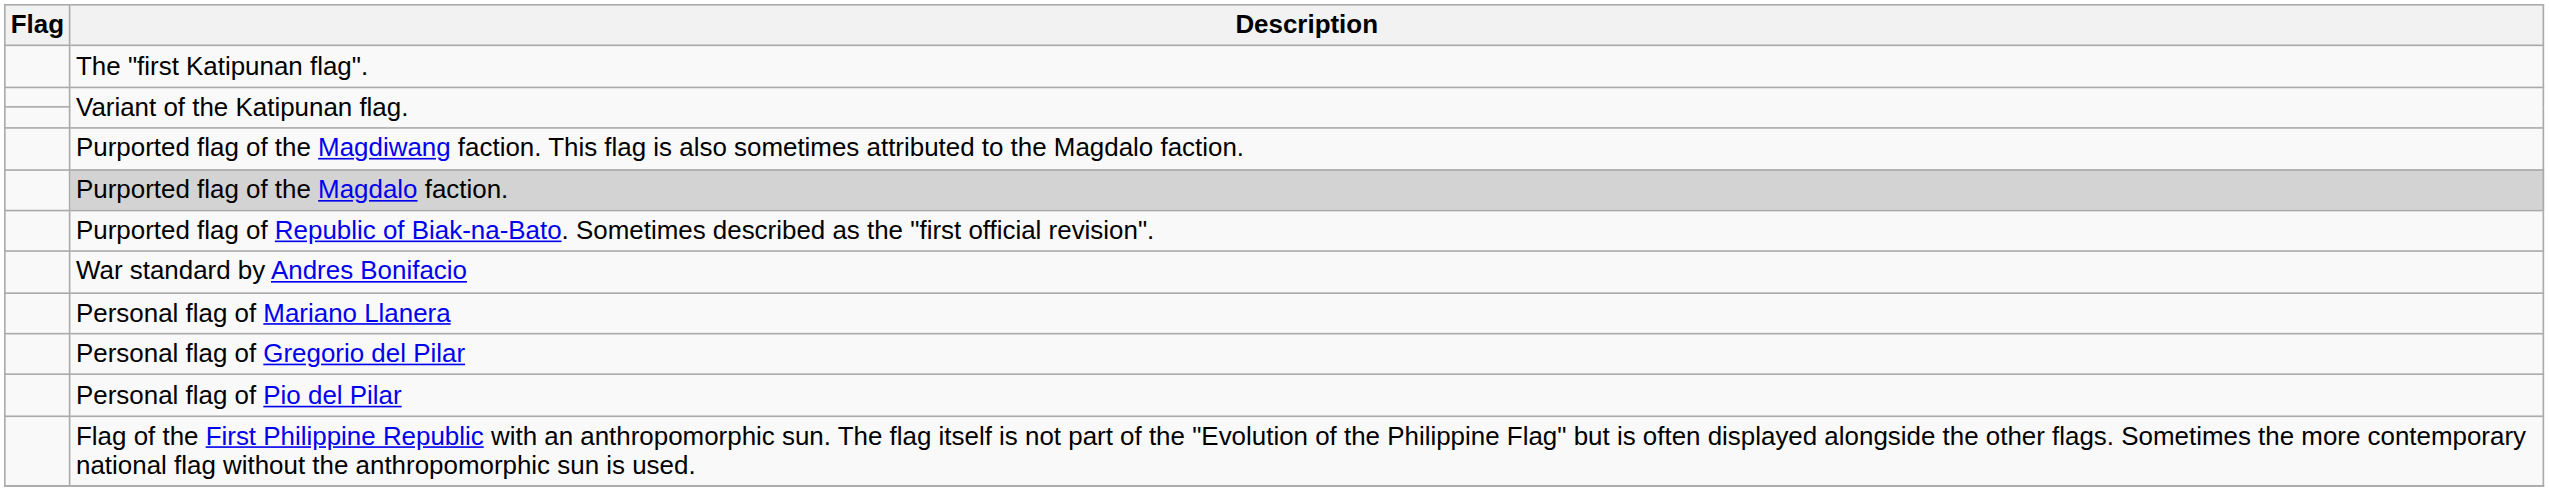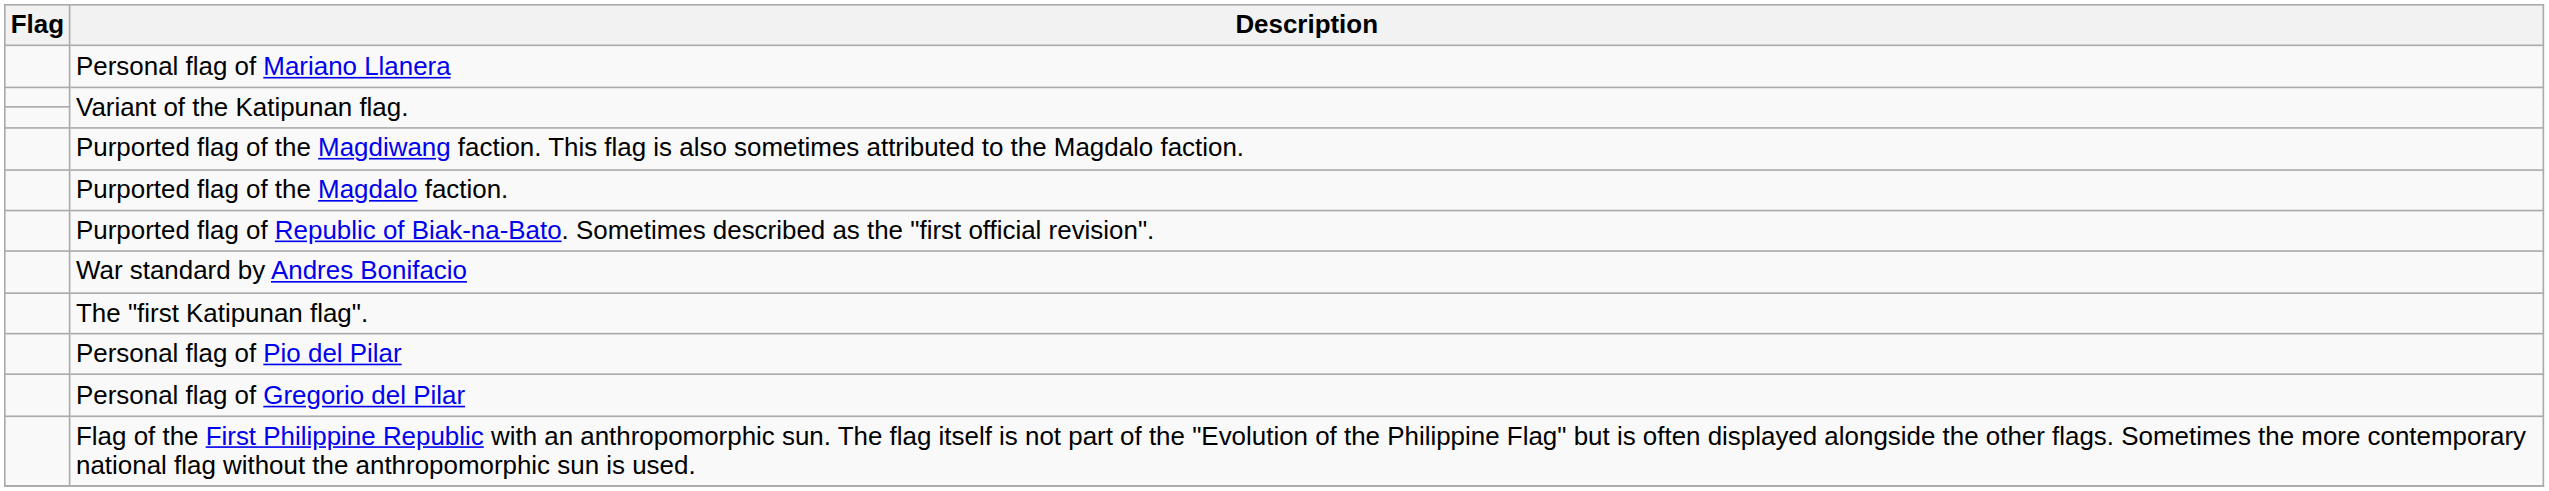(222, 66) The "first Katipunan flag". -> (263, 66) Personal flag of Mariano Llanera
(292, 189) lightgrey background -> (292, 189) no background
(263, 312) Personal flag of Mariano Llanera -> (222, 312) The "first Katipunan flag".
(271, 353) Personal flag of Gregorio del Pilar -> (239, 353) Personal flag of Pio del Pilar
(239, 395) Personal flag of Pio del Pilar -> (271, 395) Personal flag of Gregorio del Pilar
